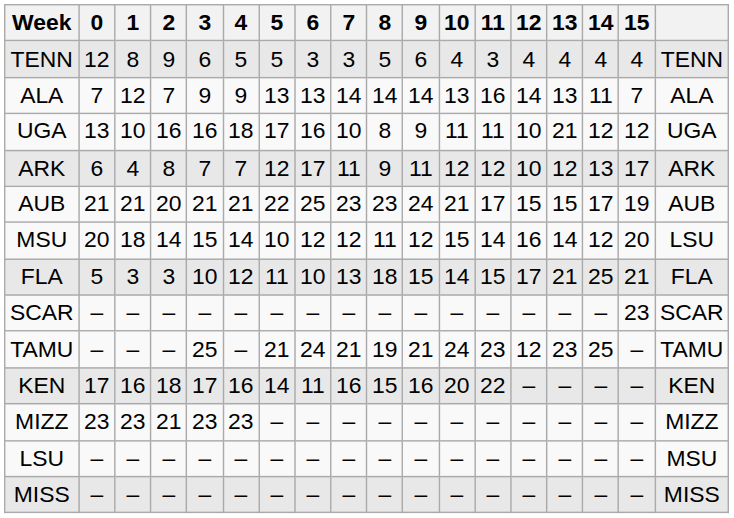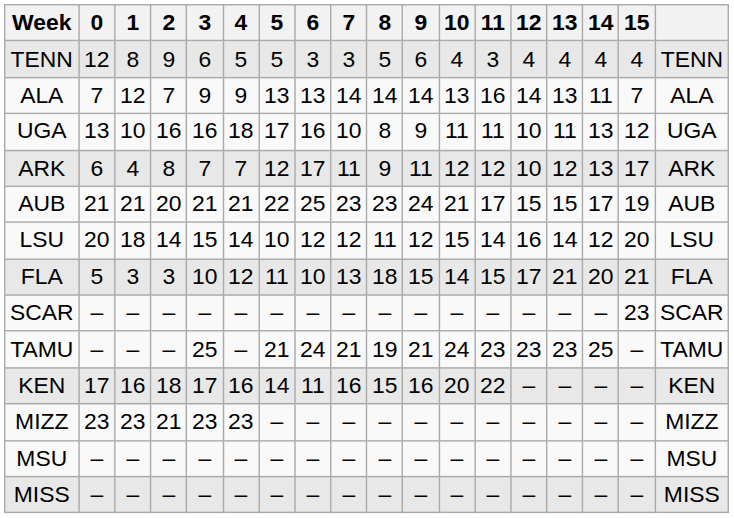(565, 131) 21 -> (565, 131) 11
(601, 131) 12 -> (601, 131) 13
(42, 240) MSU -> (42, 240) LSU
(601, 276) 25 -> (601, 276) 20
(529, 349) 12 -> (529, 349) 23
(42, 458) LSU -> (42, 458) MSU
